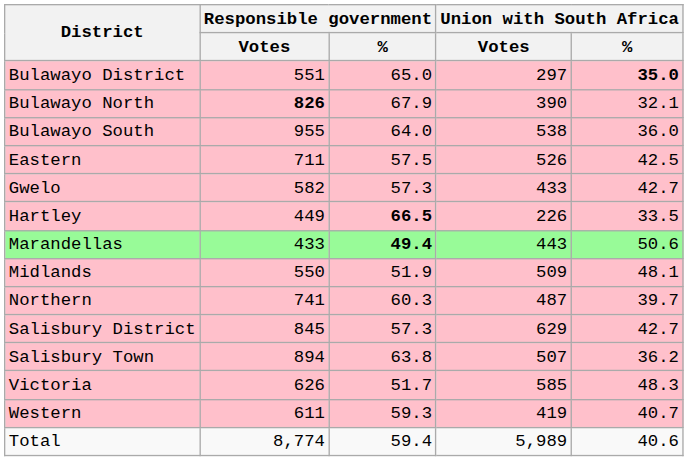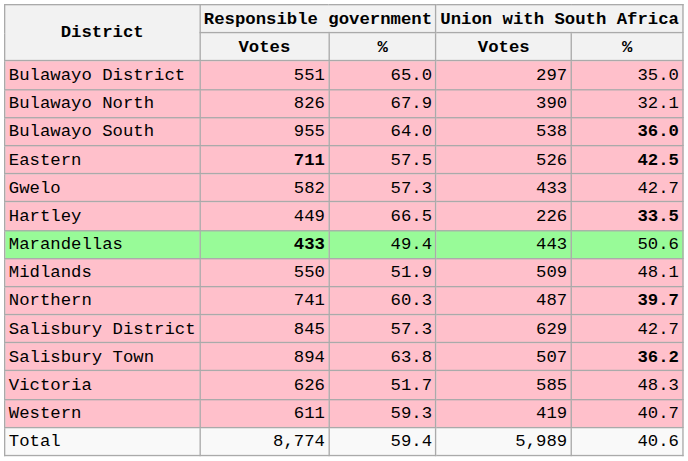(658, 75) bold -> (658, 75) normal
(309, 103) bold -> (309, 103) normal
(658, 131) normal -> (658, 131) bold
(309, 160) normal -> (309, 160) bold
(658, 160) normal -> (658, 160) bold
(411, 216) bold -> (411, 216) normal
(658, 216) normal -> (658, 216) bold
(309, 244) normal -> (309, 244) bold
(411, 244) bold -> (411, 244) normal
(658, 301) normal -> (658, 301) bold
(658, 357) normal -> (658, 357) bold
